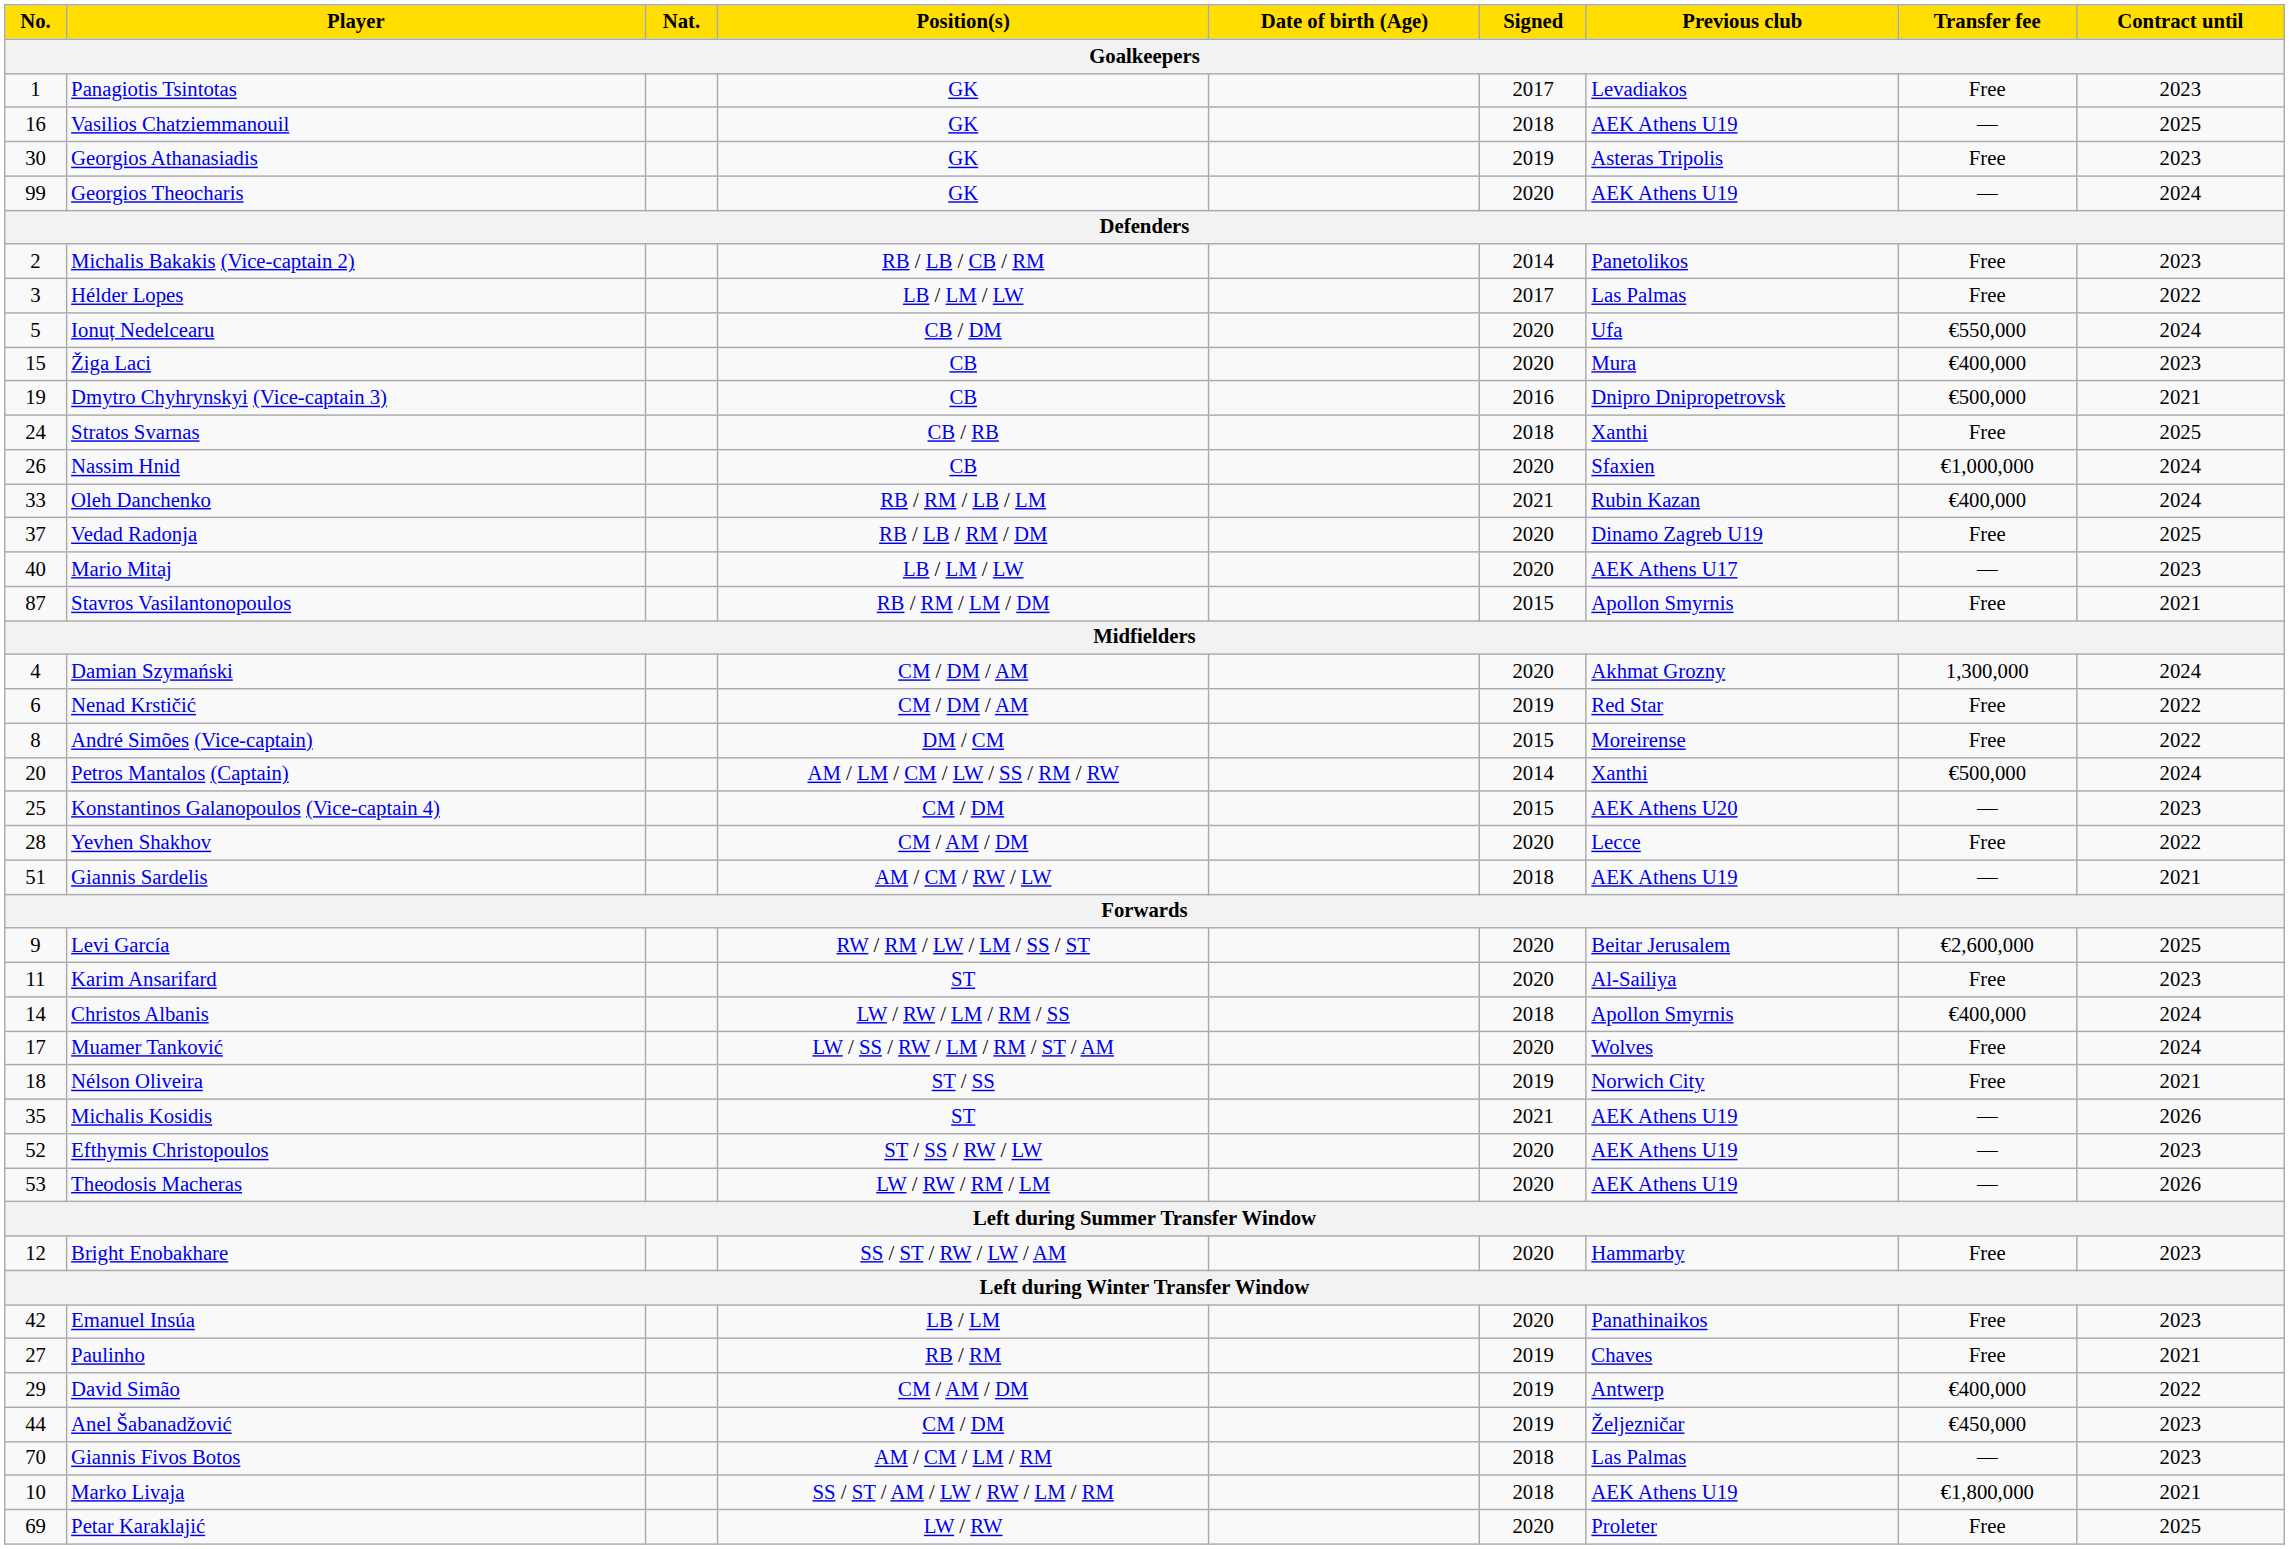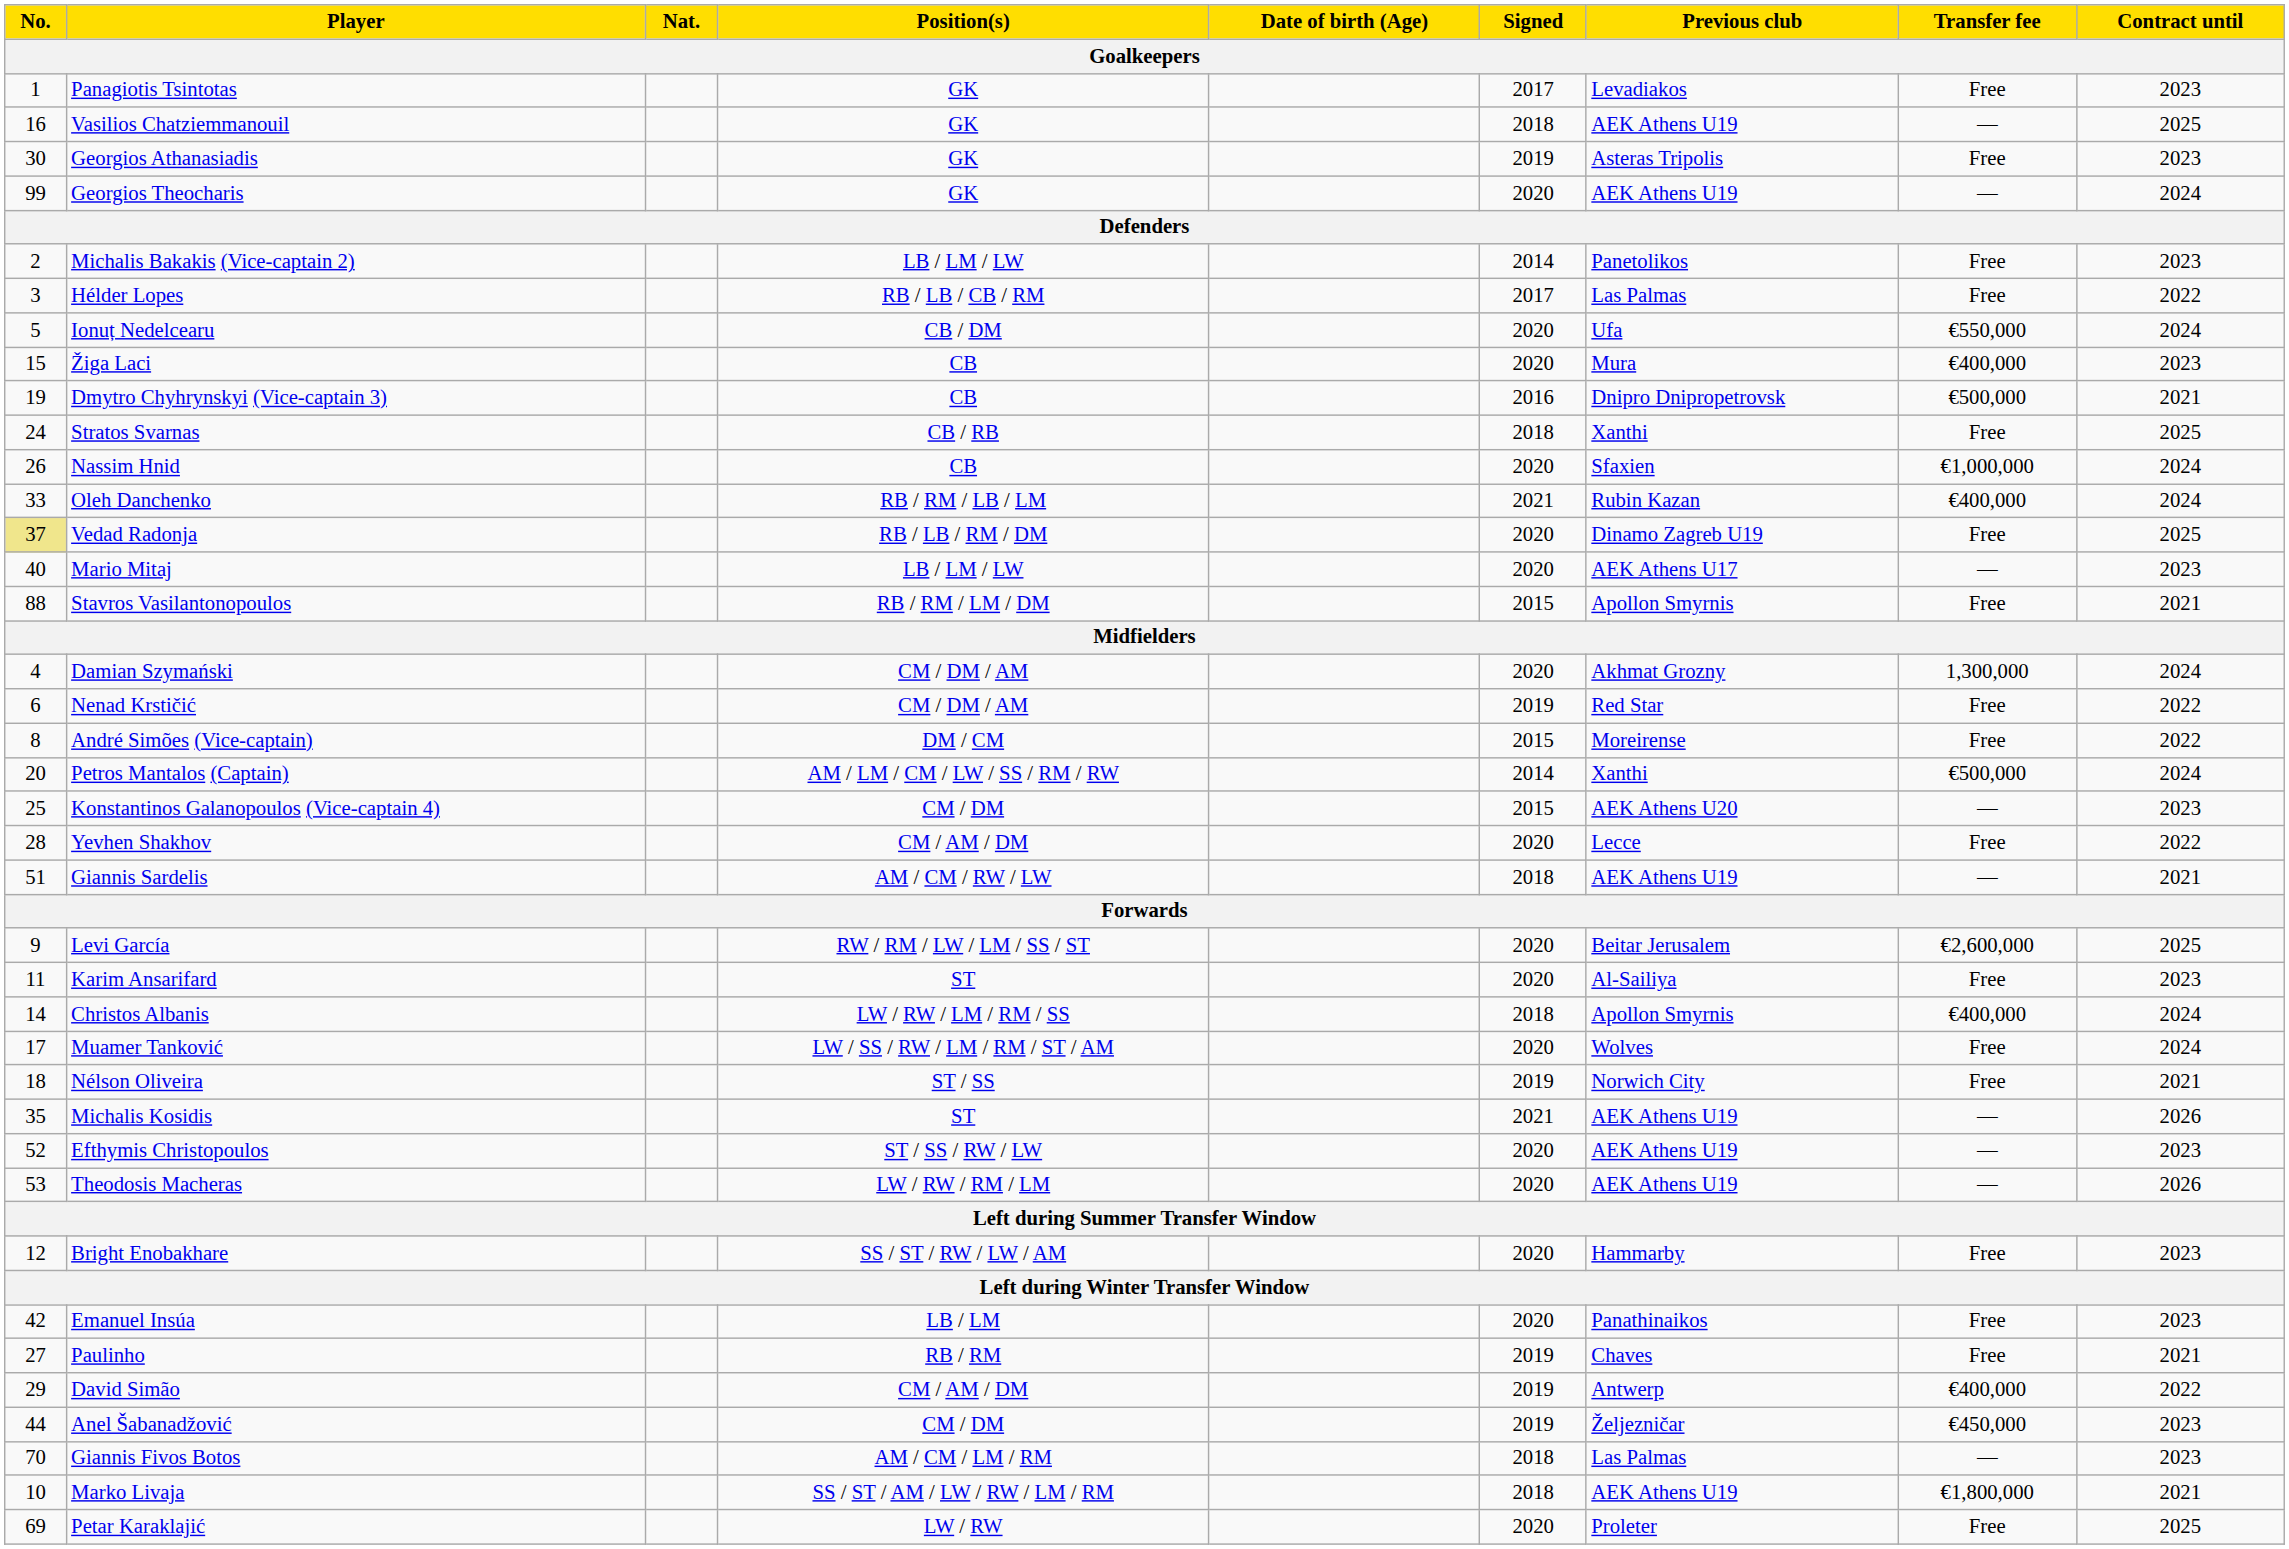(963, 261) RB / LB / CB / RM -> (963, 261) LB / LM / LW
(963, 295) LB / LM / LW -> (963, 295) RB / LB / CB / RM
(35, 534) no background -> (35, 534) khaki background
(35, 603) 87 -> (35, 603) 88
